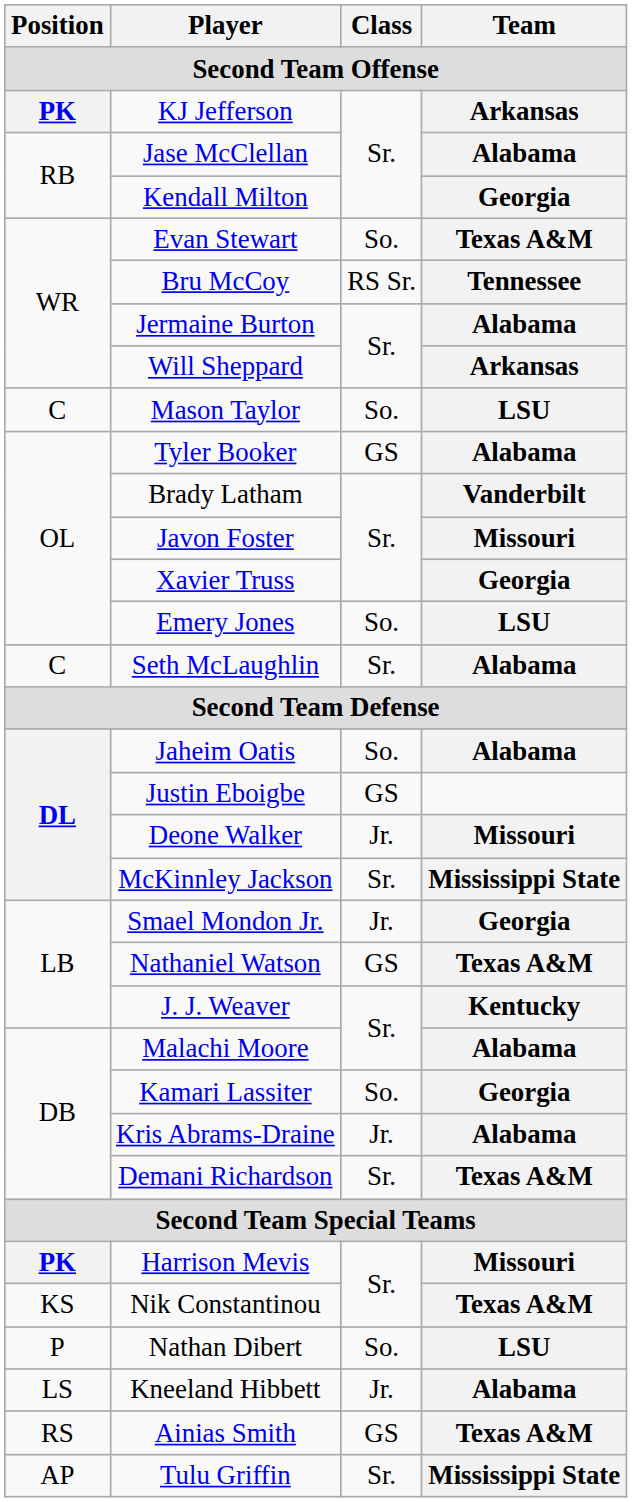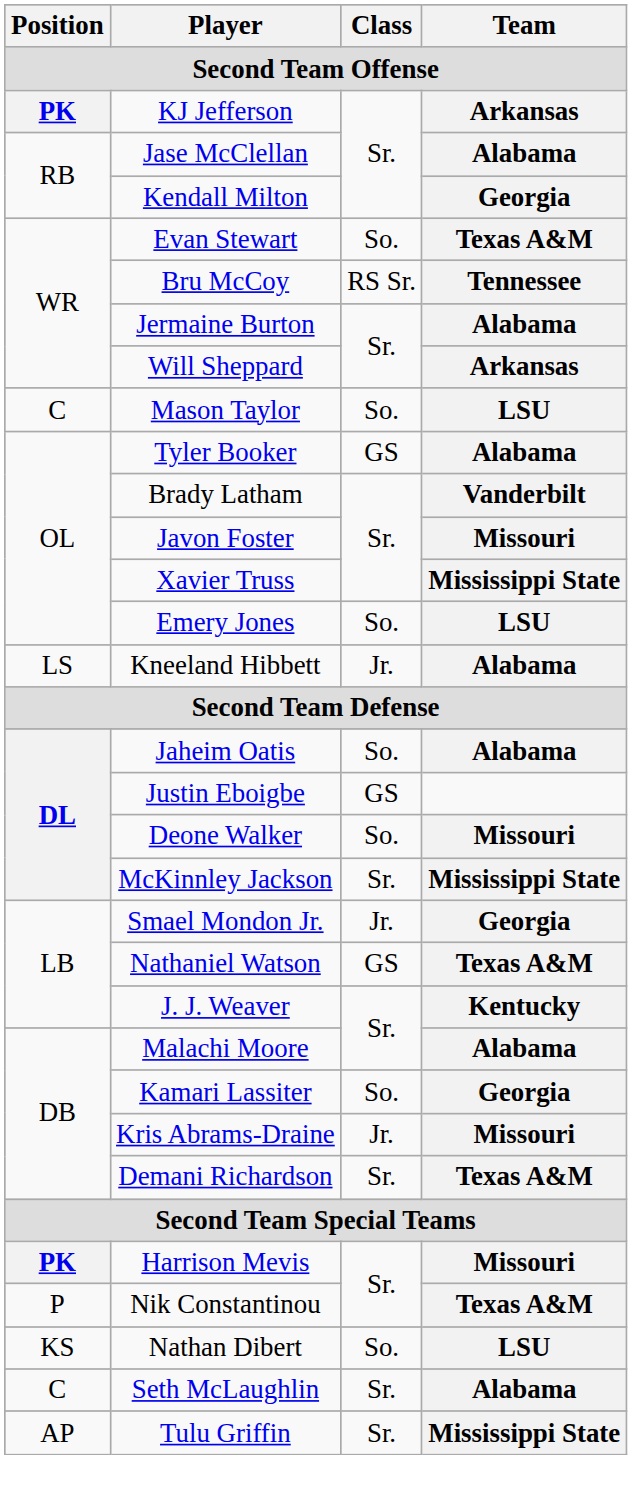(524, 580) Georgia -> (524, 580) Mississippi State
rows swapped: (225, 665) <-> (225, 1389)
(382, 835) Jr. -> (382, 835) So.
(524, 1134) Alabama -> (524, 1134) Missouri
(57, 1304) KS -> (57, 1304) P
(57, 1347) P -> (57, 1347) KS
- row: (225, 1432)
